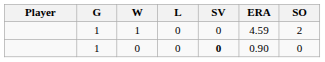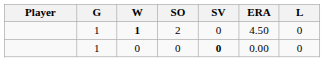columns swapped: (178, 13) <-> (300, 13)
(137, 30) normal -> (137, 30) bold
(259, 30) 4.59 -> (259, 30) 4.50
(259, 48) 0.90 -> (259, 48) 0.00
